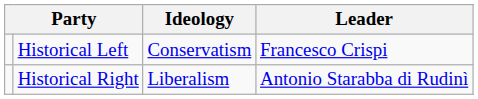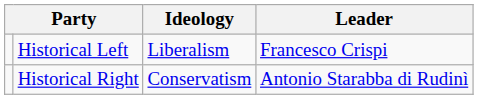(199, 49) Conservatism -> (188, 49) Liberalism
(188, 79) Liberalism -> (199, 79) Conservatism
